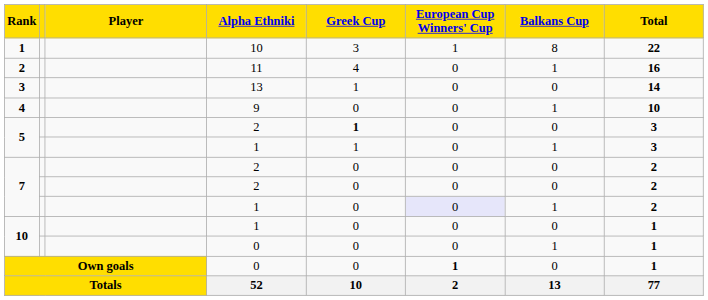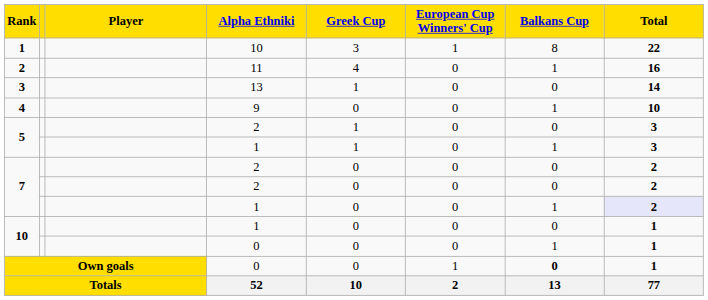(356, 127) bold -> (356, 127) normal
(455, 206) lavender background -> (455, 206) no background
(654, 206) no background -> (654, 206) lavender background
(455, 265) bold -> (455, 265) normal
(555, 265) normal -> (555, 265) bold
